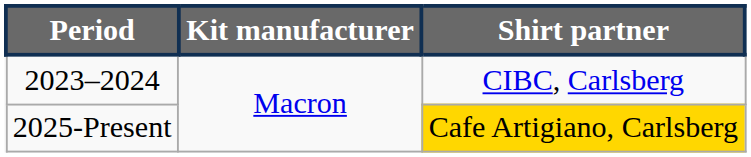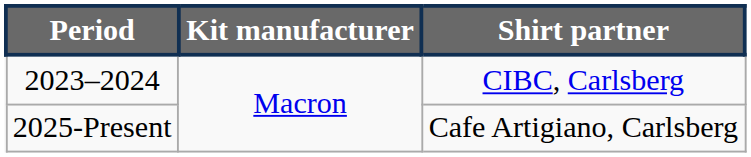(583, 127) gold background -> (583, 127) no background
